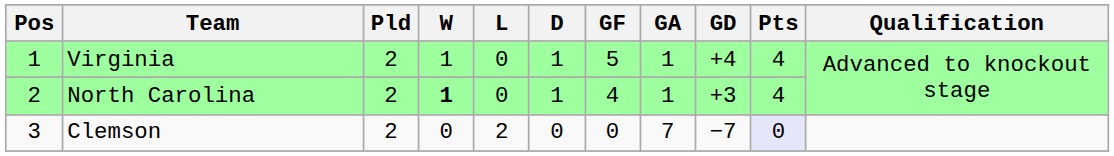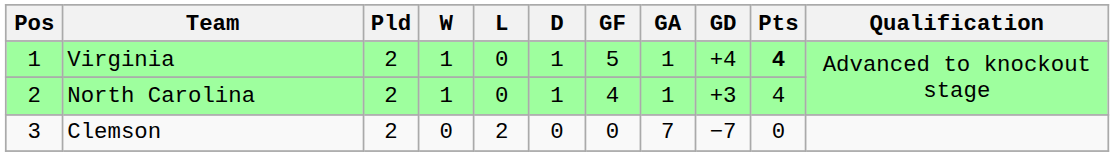(778, 60) normal -> (778, 60) bold
(446, 96) bold -> (446, 96) normal
(778, 132) lavender background -> (778, 132) no background
